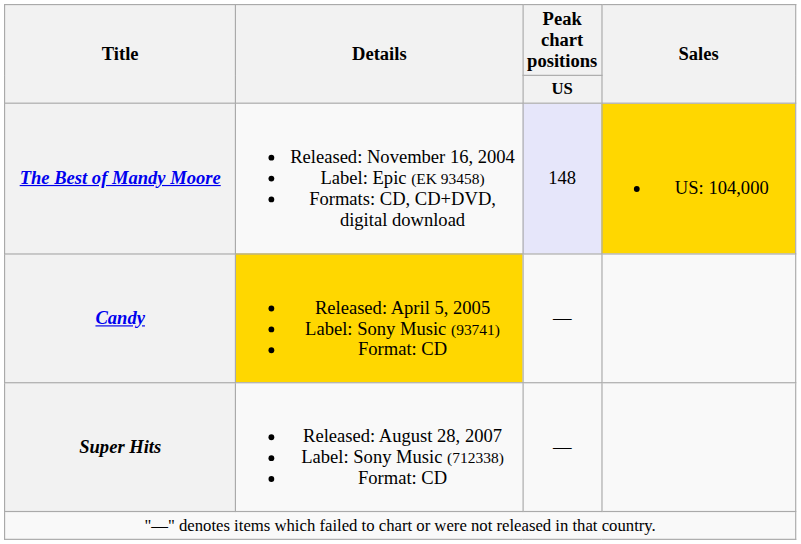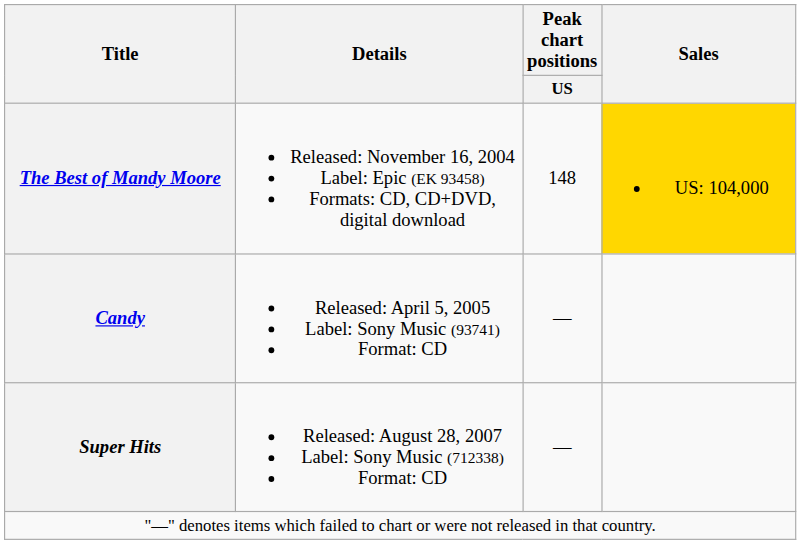(562, 178) lavender background -> (562, 178) no background
(379, 328) gold background -> (379, 328) no background
